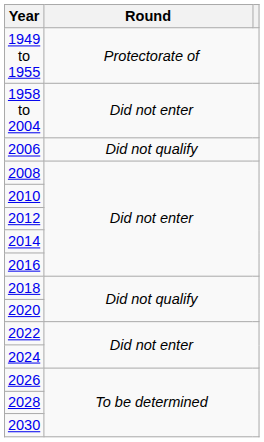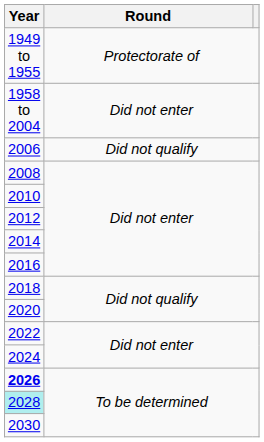(24, 380) normal -> (24, 380) bold
(24, 403) no background -> (24, 403) paleturquoise background
